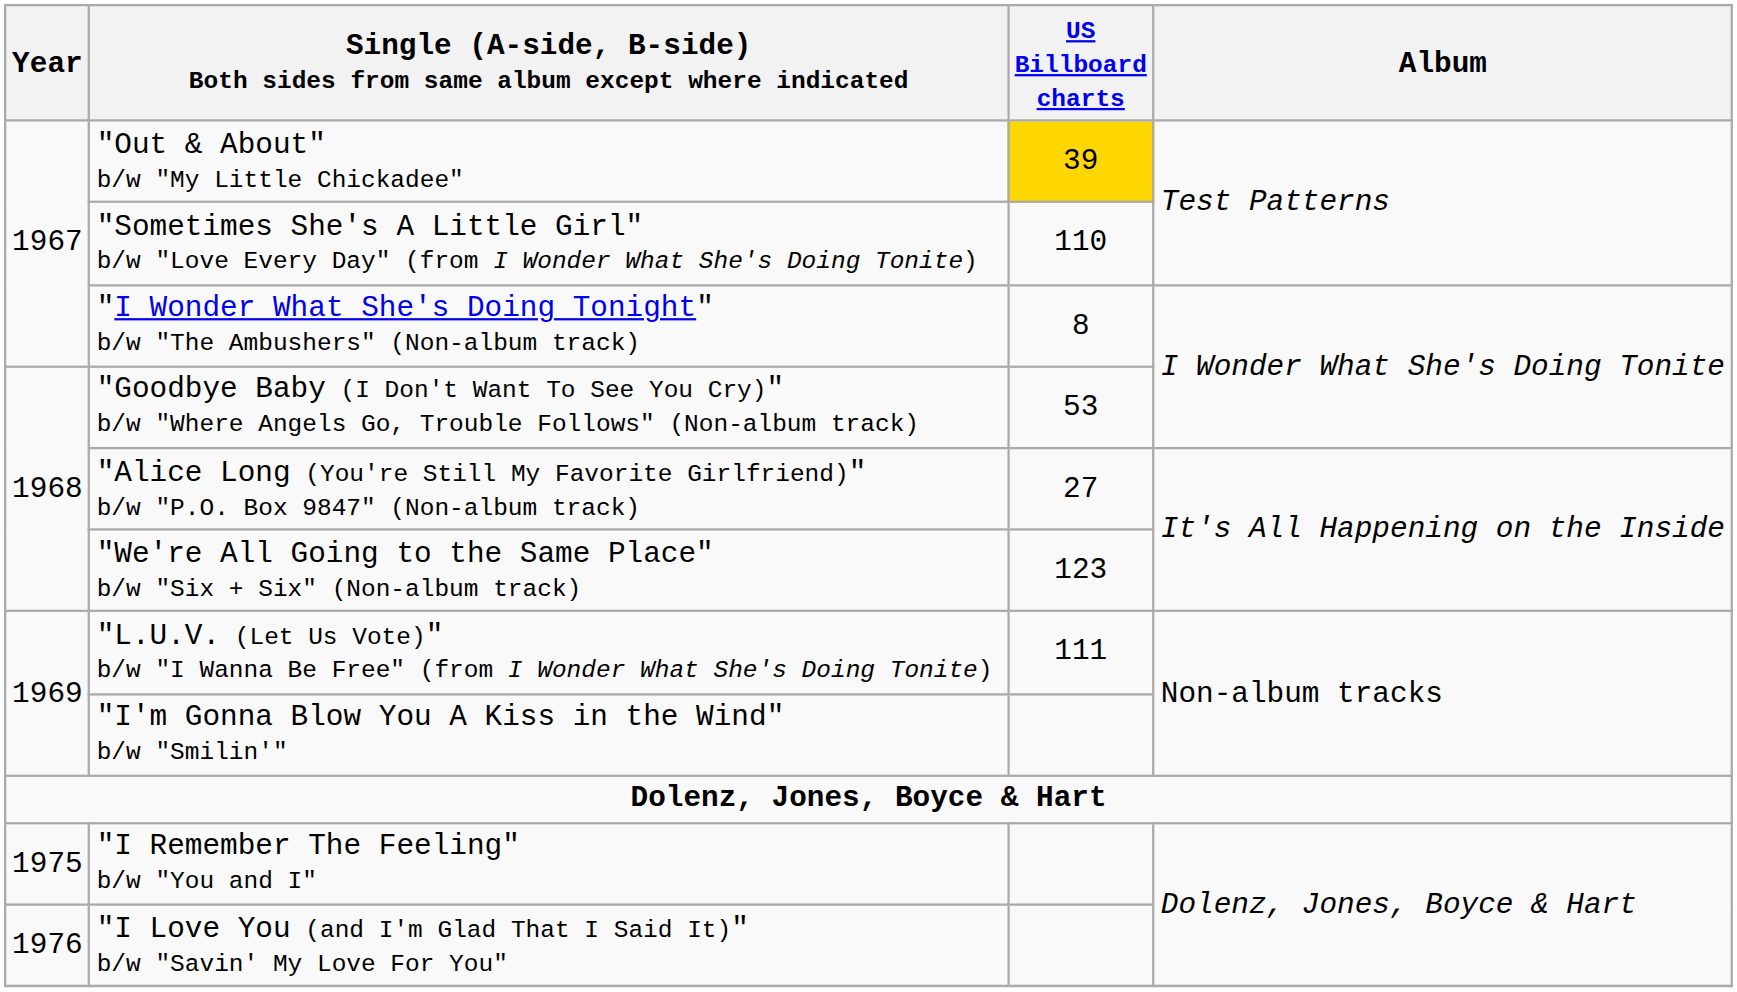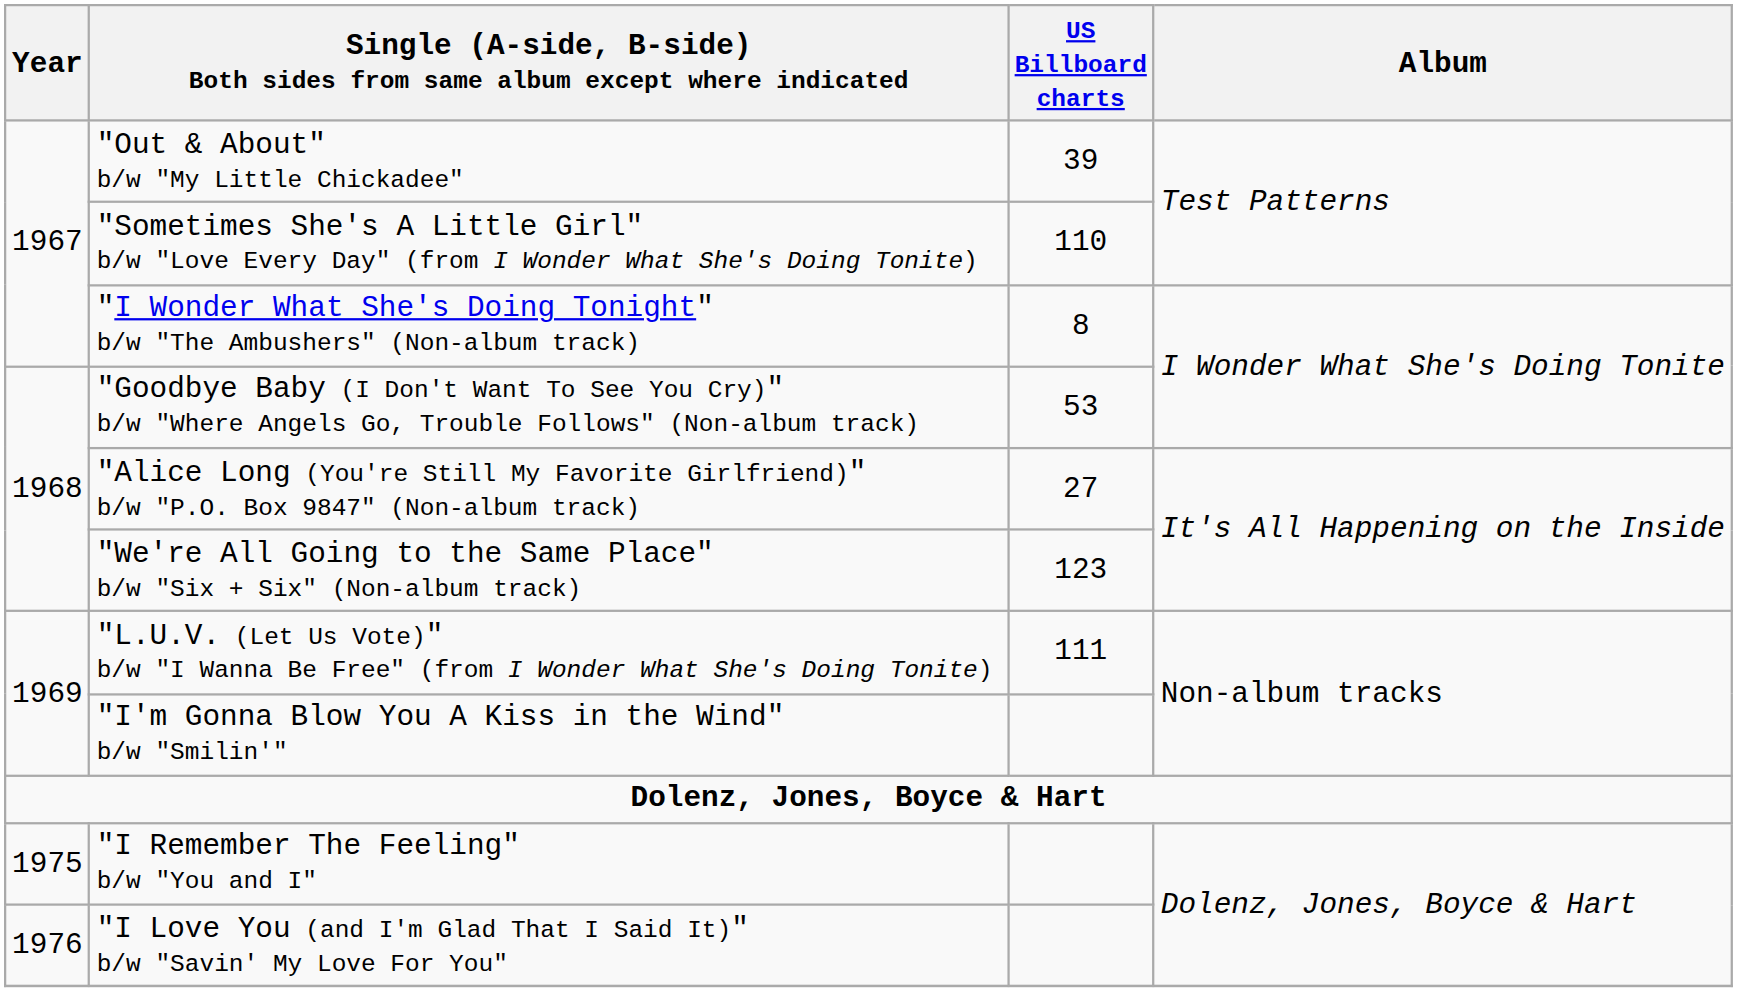(1081, 162) gold background -> (1081, 162) no background
